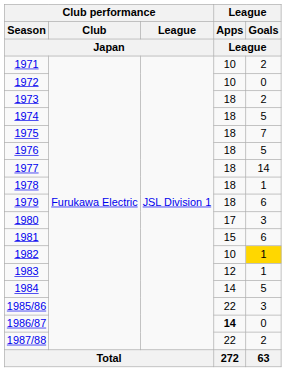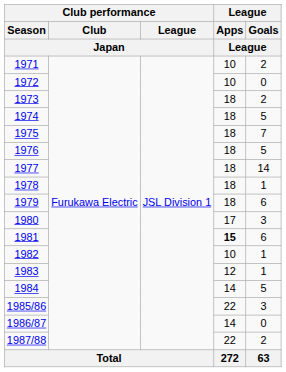(230, 237) normal -> (230, 237) bold
(264, 254) gold background -> (264, 254) no background
(230, 323) bold -> (230, 323) normal
